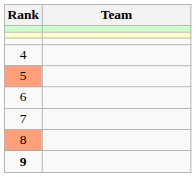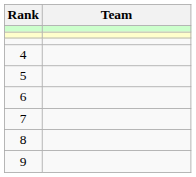(23, 76) lightsalmon background -> (23, 76) no background
(23, 140) lightsalmon background -> (23, 140) no background
(23, 161) bold -> (23, 161) normal
